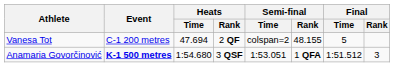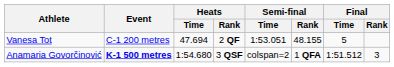(268, 40) colspan=2 -> (268, 40) 1:53.051
(268, 55) 1:53.051 -> (268, 55) colspan=2
